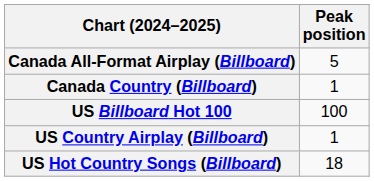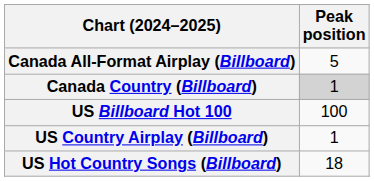(334, 86) no background -> (334, 86) lightgrey background
